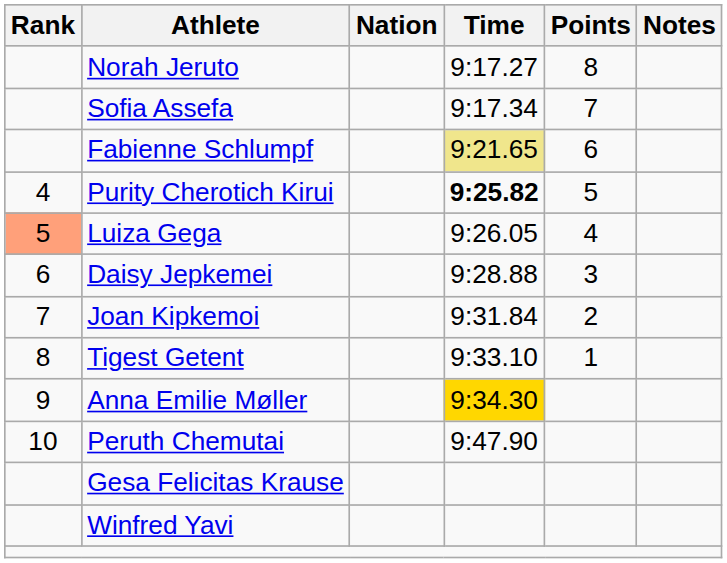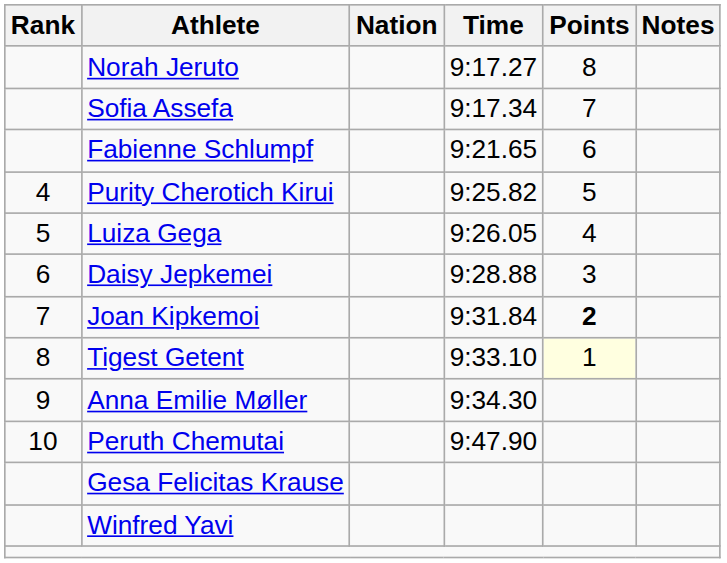(494, 150) khaki background -> (493, 150) no background
(494, 191) bold -> (493, 191) normal
(43, 233) lightsalmon background -> (43, 233) no background
(591, 316) normal -> (589, 316) bold
(591, 358) no background -> (589, 358) lightyellow background
(494, 399) gold background -> (493, 399) no background
